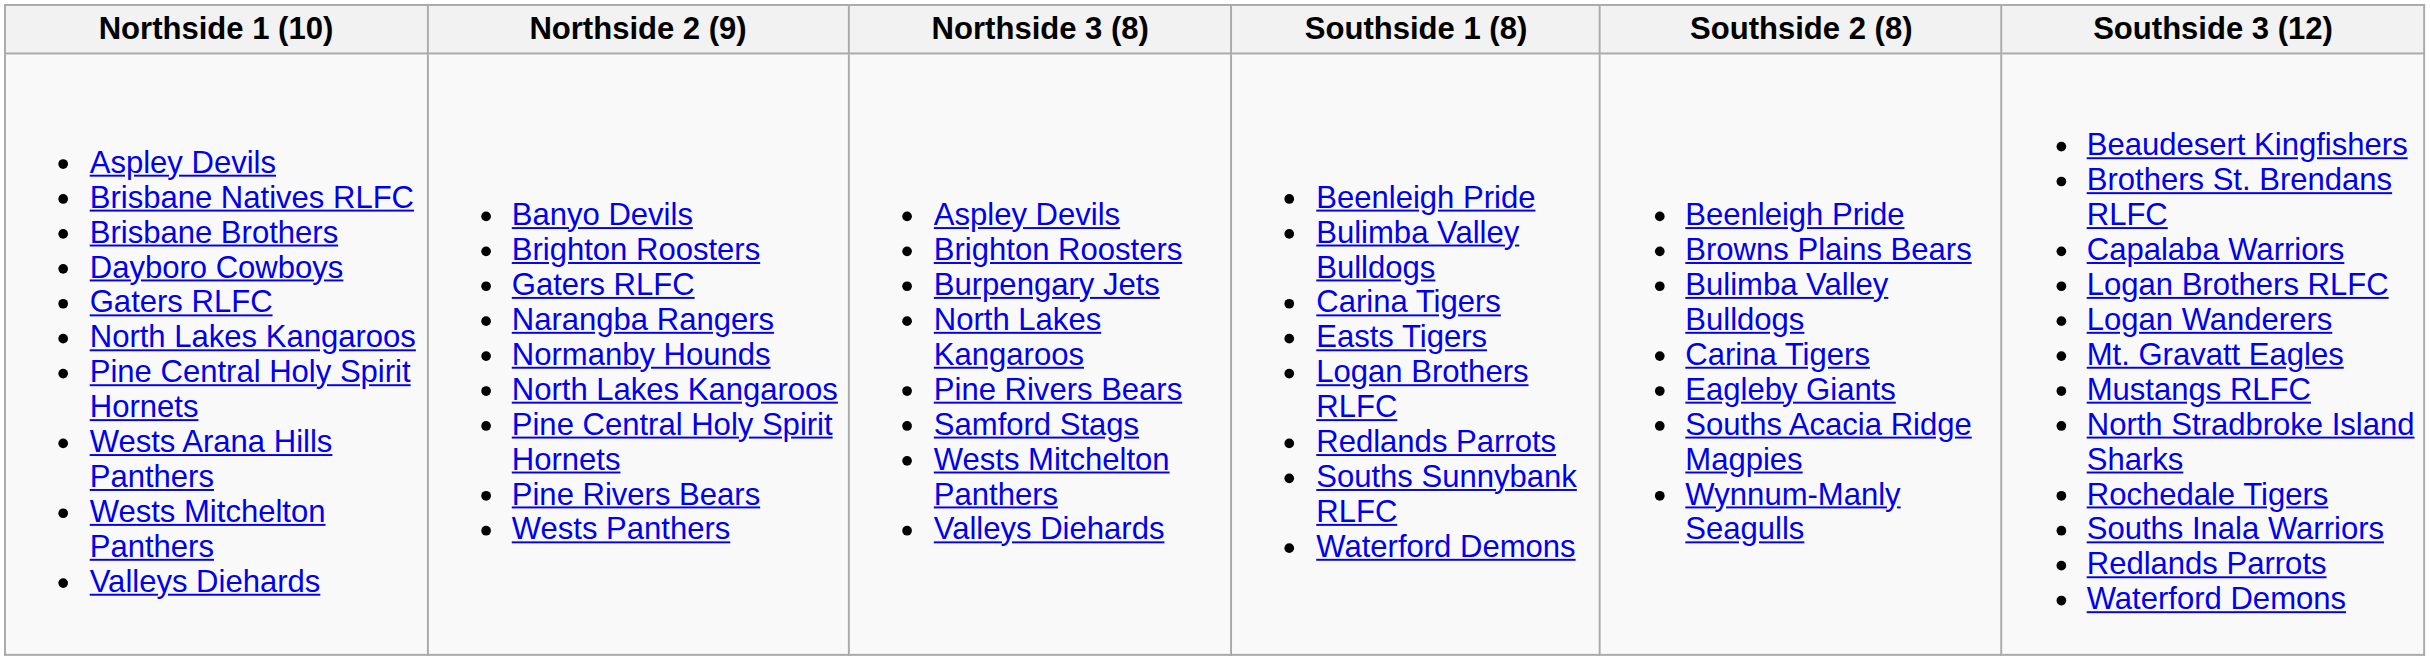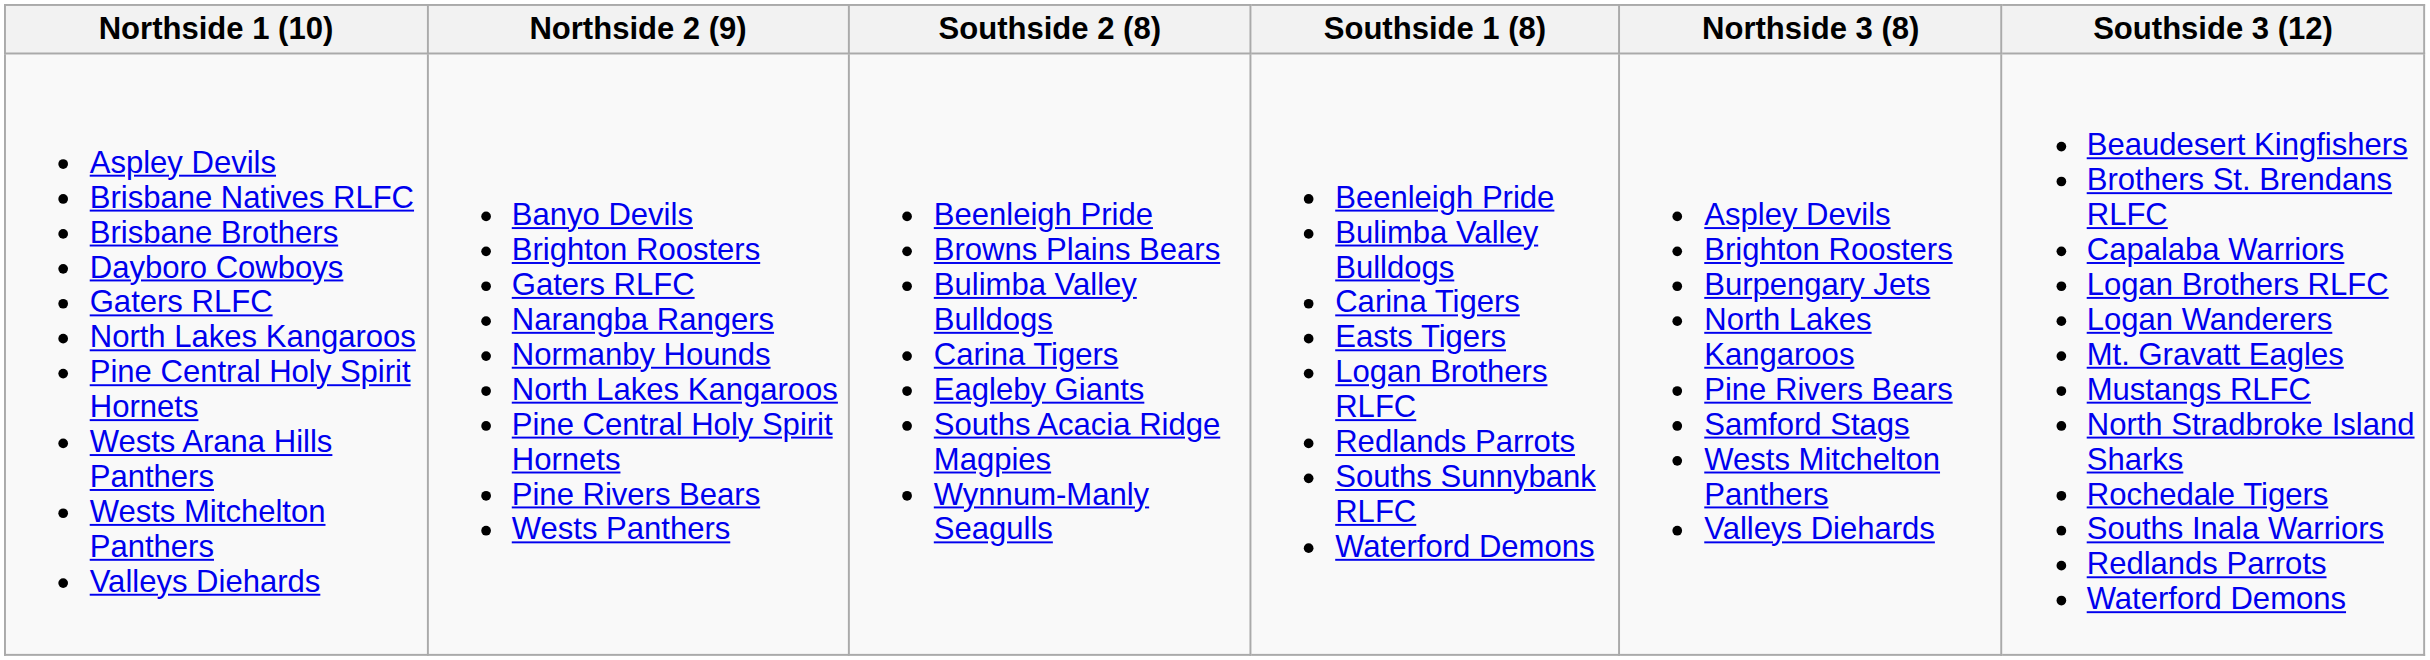columns swapped: (1040, 29) <-> (1801, 29)
